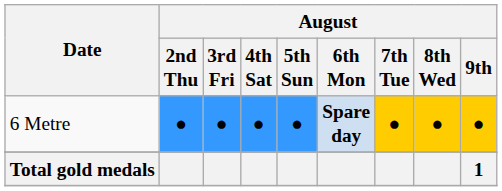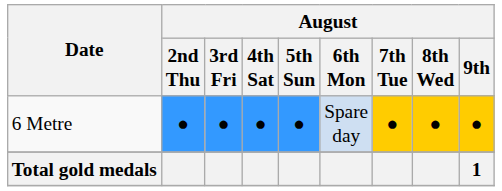(346, 124) bold -> (346, 124) normal
